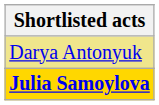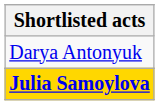(76, 52) khaki background -> (76, 52) no background
